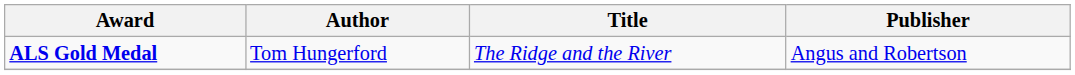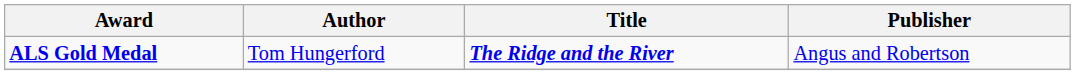(573, 52) normal -> (572, 52) bold
